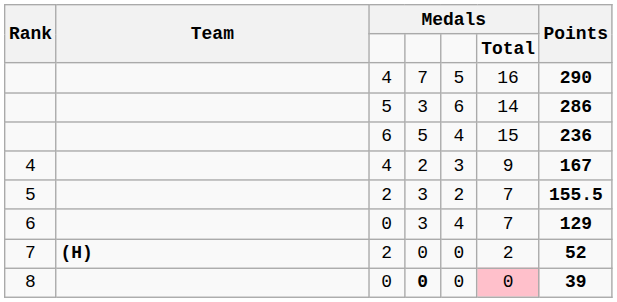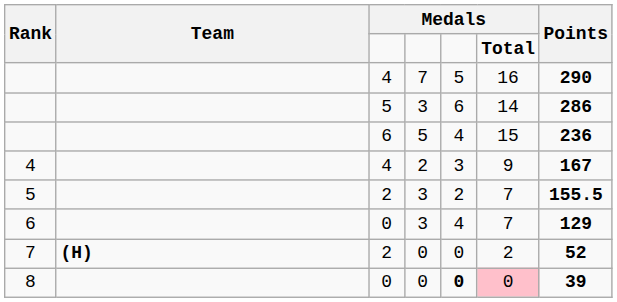(423, 282) bold -> (423, 282) normal
(459, 282) normal -> (459, 282) bold
